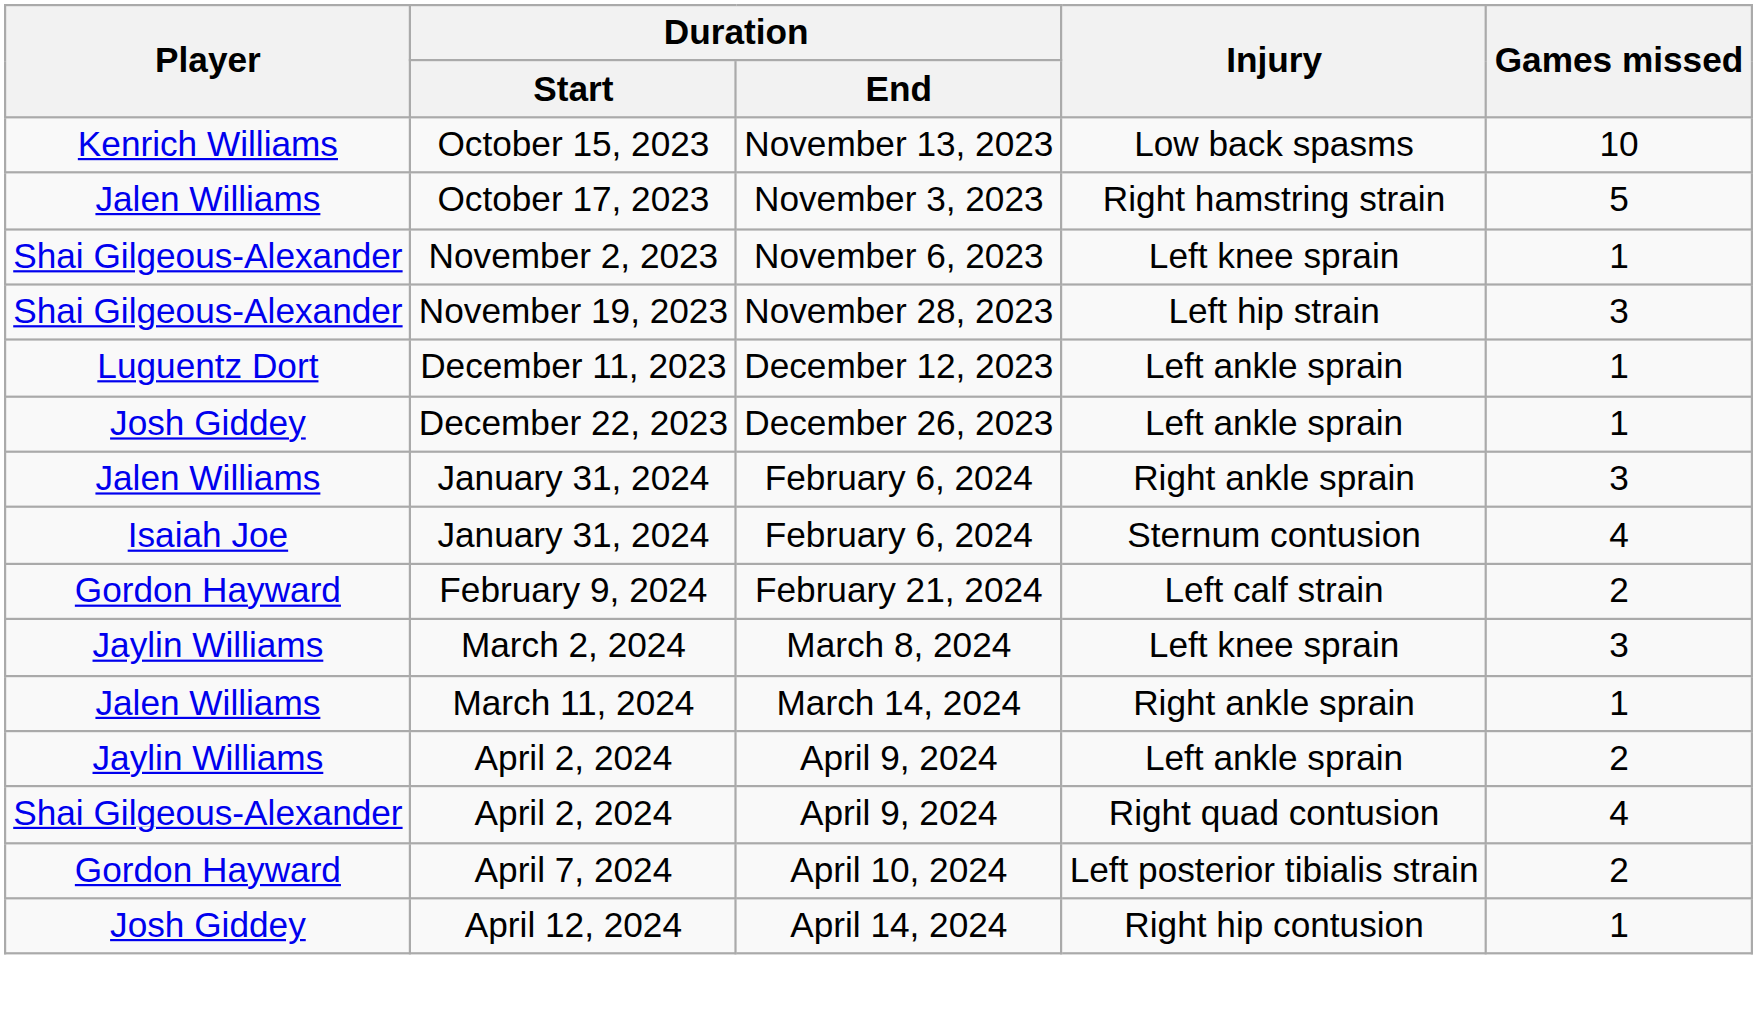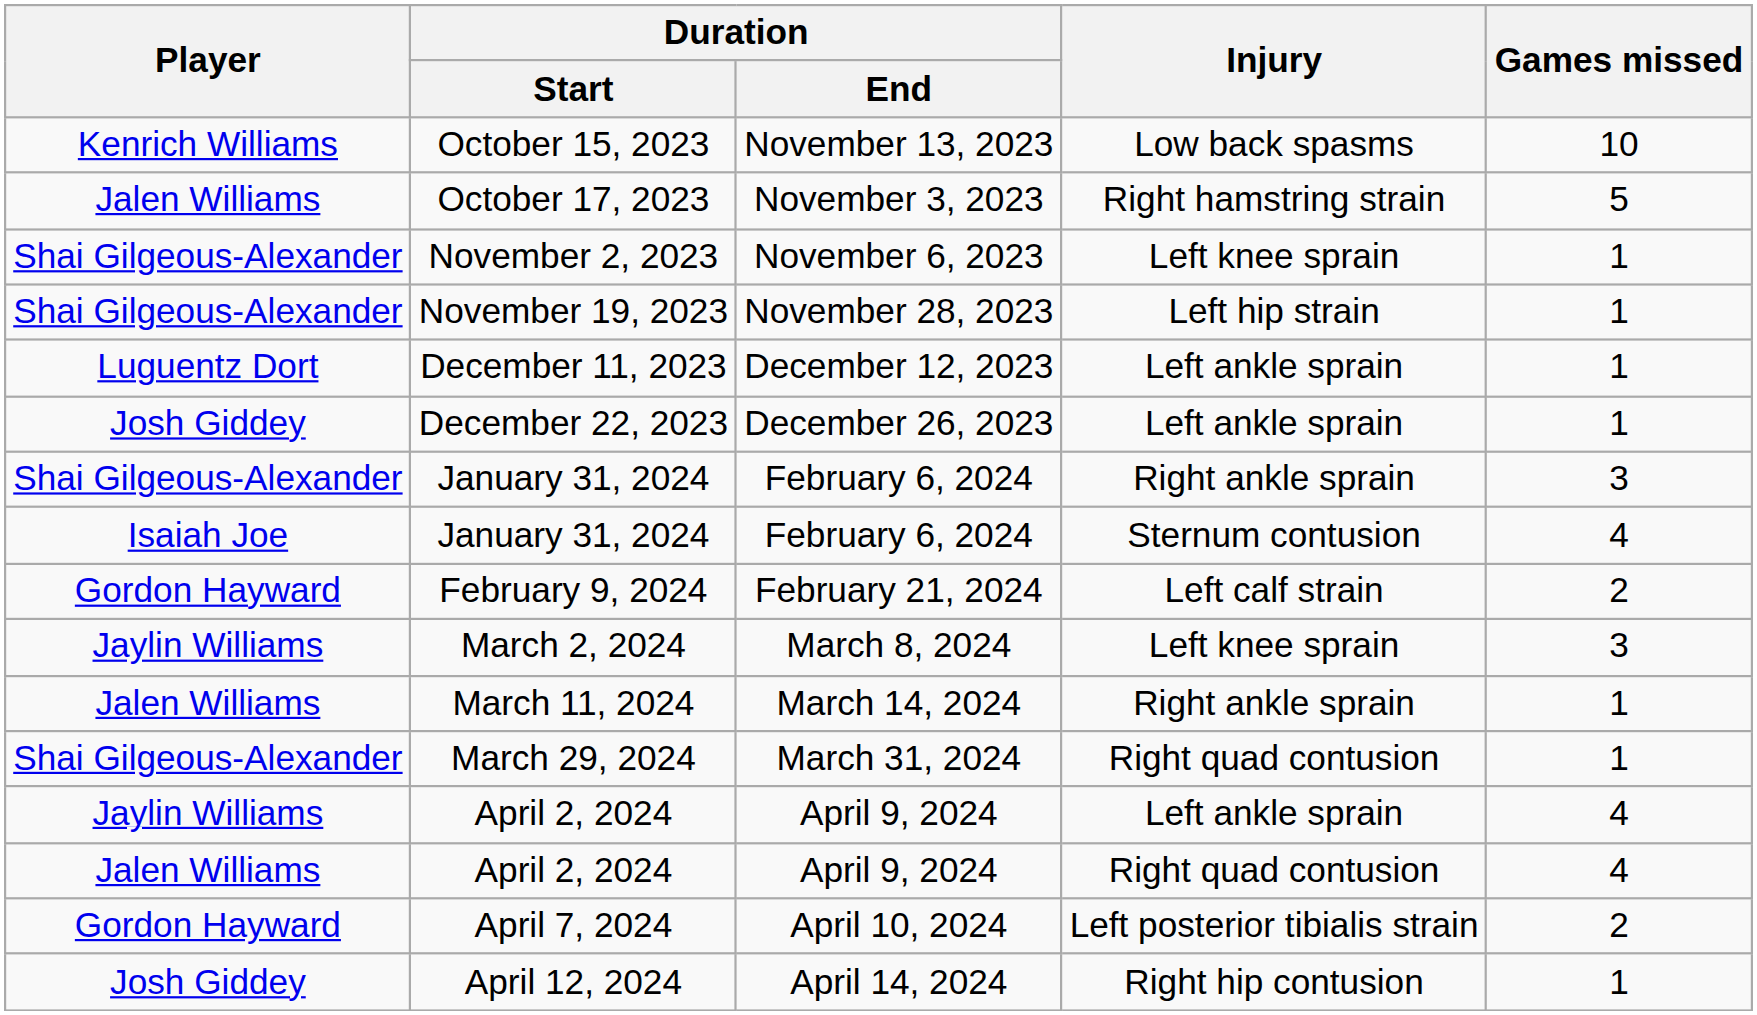(1619, 311) 3 -> (1619, 311) 1
(208, 479) Jalen Williams -> (208, 479) Shai Gilgeous-Alexander
+ row: (573, 758)
(1619, 758) 2 -> (1619, 813) 4
(208, 813) Shai Gilgeous-Alexander -> (208, 869) Jalen Williams
